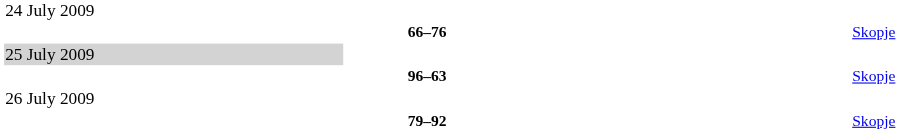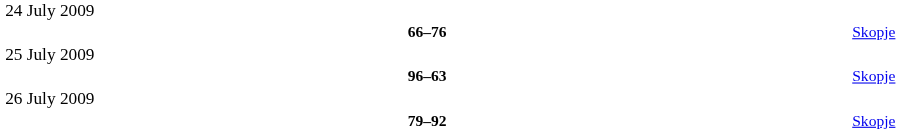(50, 54) lightgrey background -> (50, 54) no background
